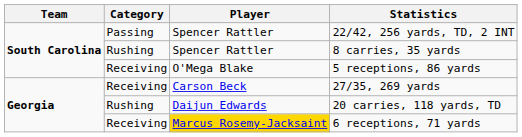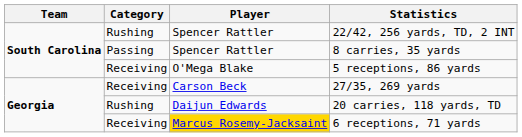(130, 32) Passing -> (130, 32) Rushing
(130, 50) Rushing -> (130, 50) Passing
